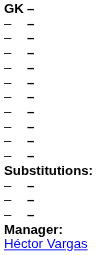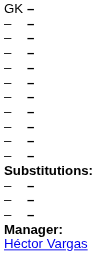(14, 8) bold -> (14, 8) normal
